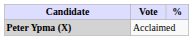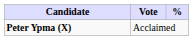(39, 27) lightgrey background -> (39, 27) no background
